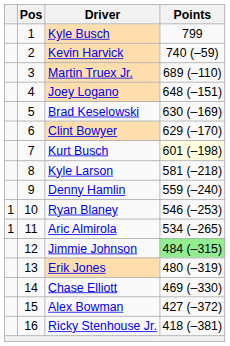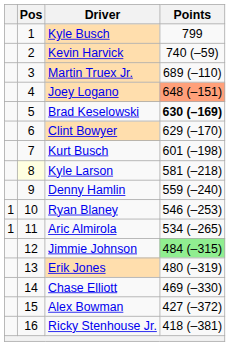(192, 92) no background -> (192, 92) lightsalmon background
(192, 112) normal -> (192, 112) bold
(192, 151) lightyellow background -> (192, 151) no background
(31, 170) no background -> (31, 170) lightyellow background
